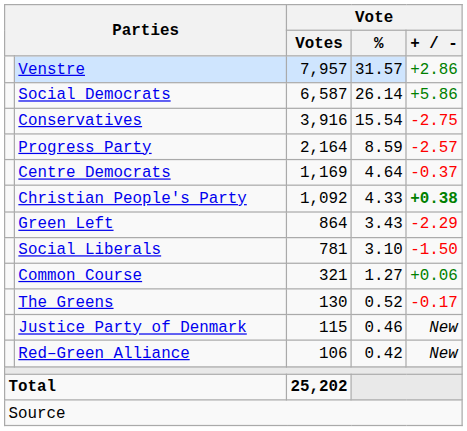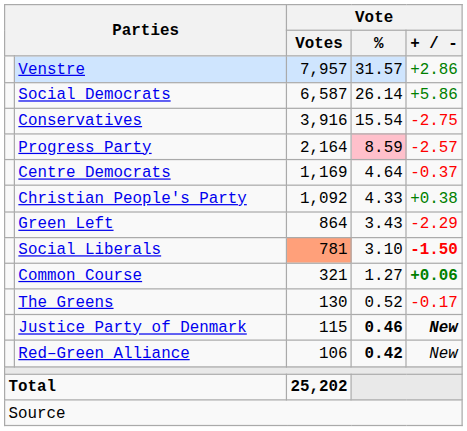(384, 147) no background -> (384, 147) pink background
(434, 198) bold -> (434, 198) normal
(333, 250) no background -> (333, 250) lightsalmon background
(434, 250) normal -> (434, 250) bold
(434, 276) normal -> (434, 276) bold
(384, 328) normal -> (384, 328) bold
(444, 328) normal -> (444, 328) bold
(384, 354) normal -> (384, 354) bold
